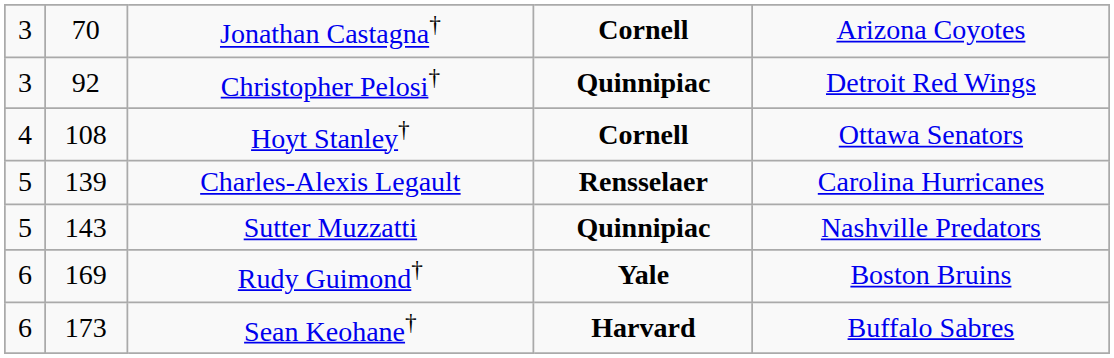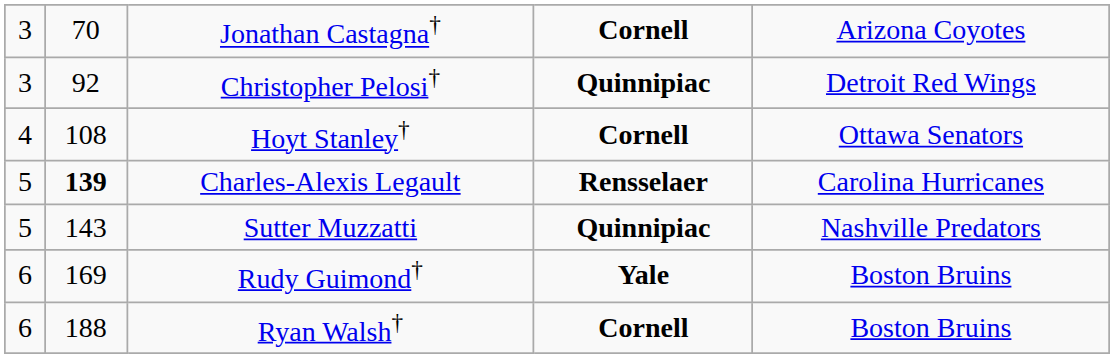(86, 182) normal -> (86, 182) bold
- row: (330, 327)
+ row: (330, 327)
